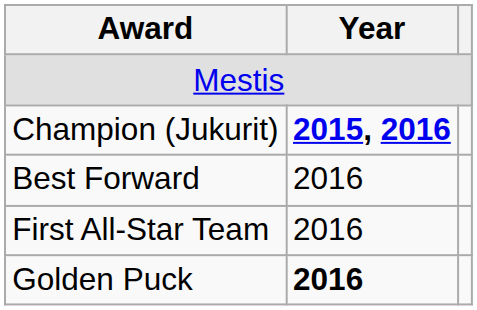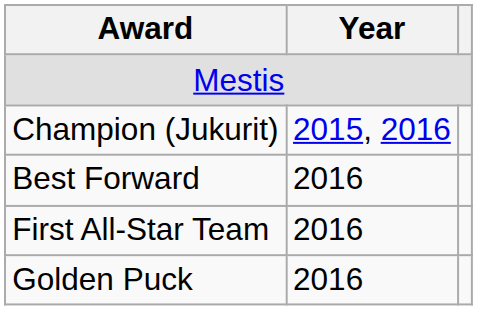(372, 129) bold -> (372, 129) normal
(328, 279) bold -> (328, 279) normal
